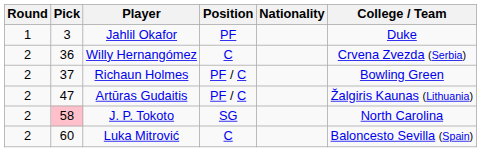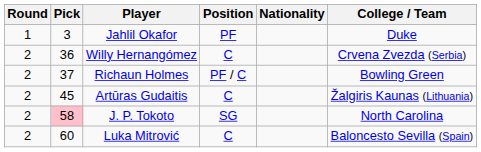(67, 95) 47 -> (67, 95) 45
(228, 95) PF / C -> (228, 95) C
